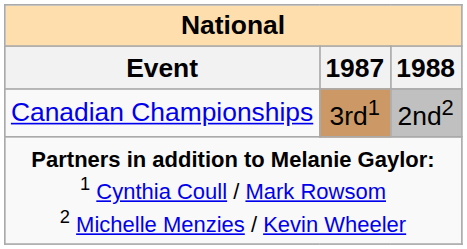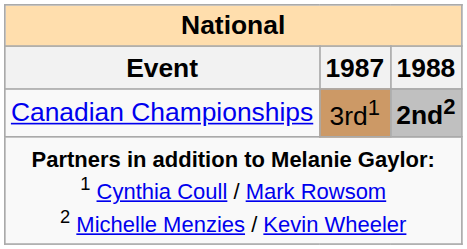(426, 112) normal -> (426, 112) bold
